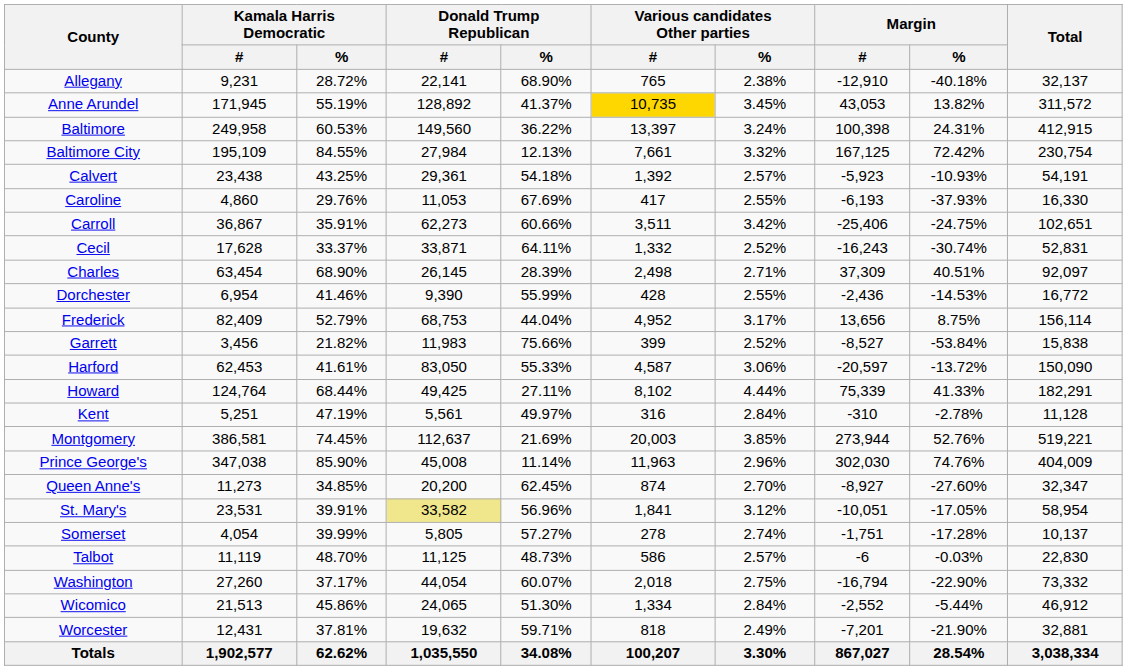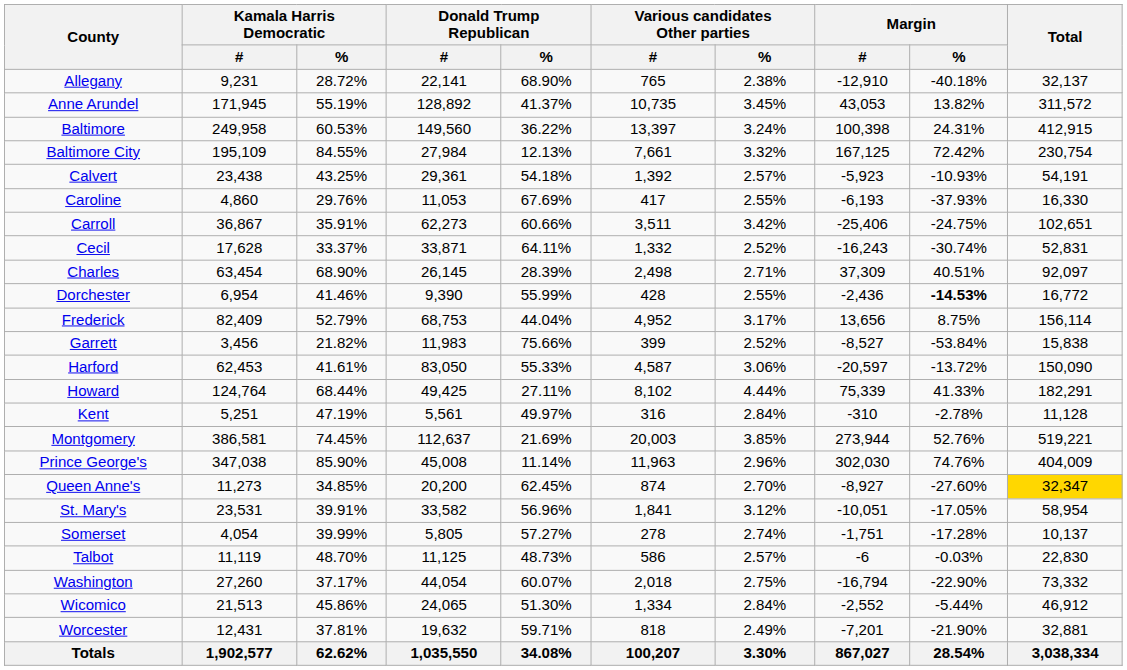(653, 104) gold background -> (653, 104) no background
(959, 295) normal -> (959, 295) bold
(1065, 486) no background -> (1065, 486) gold background
(444, 510) khaki background -> (444, 510) no background
